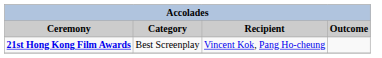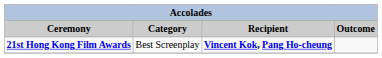(265, 45) normal -> (268, 45) bold
